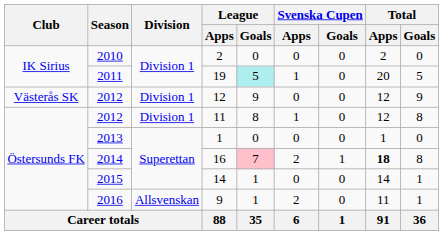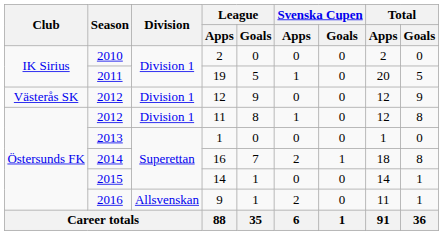(256, 76) paleturquoise background -> (256, 76) no background
(256, 158) pink background -> (256, 158) no background
(383, 158) bold -> (383, 158) normal
